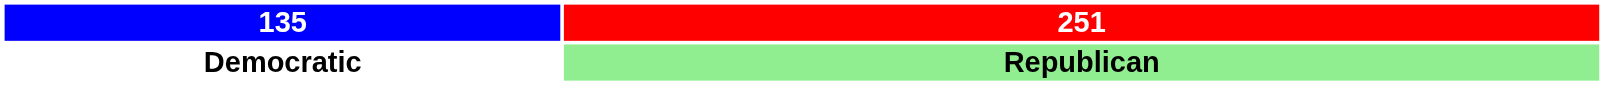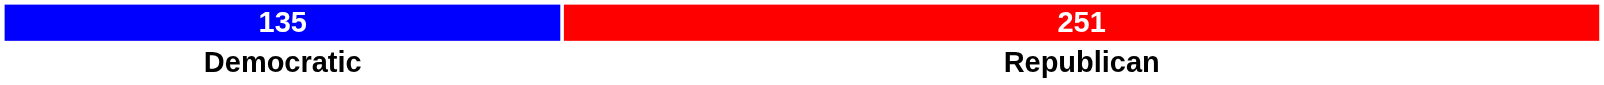(1082, 62) lightgreen background -> (1082, 62) no background
